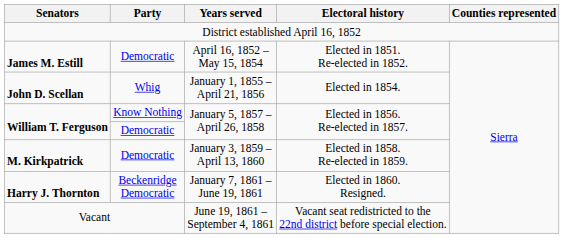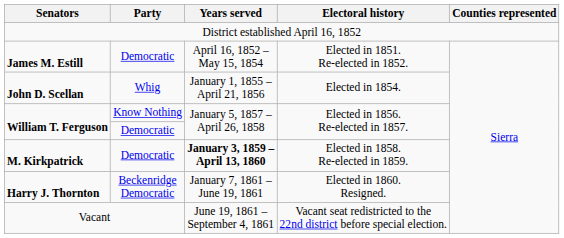(231, 155) normal -> (231, 155) bold
